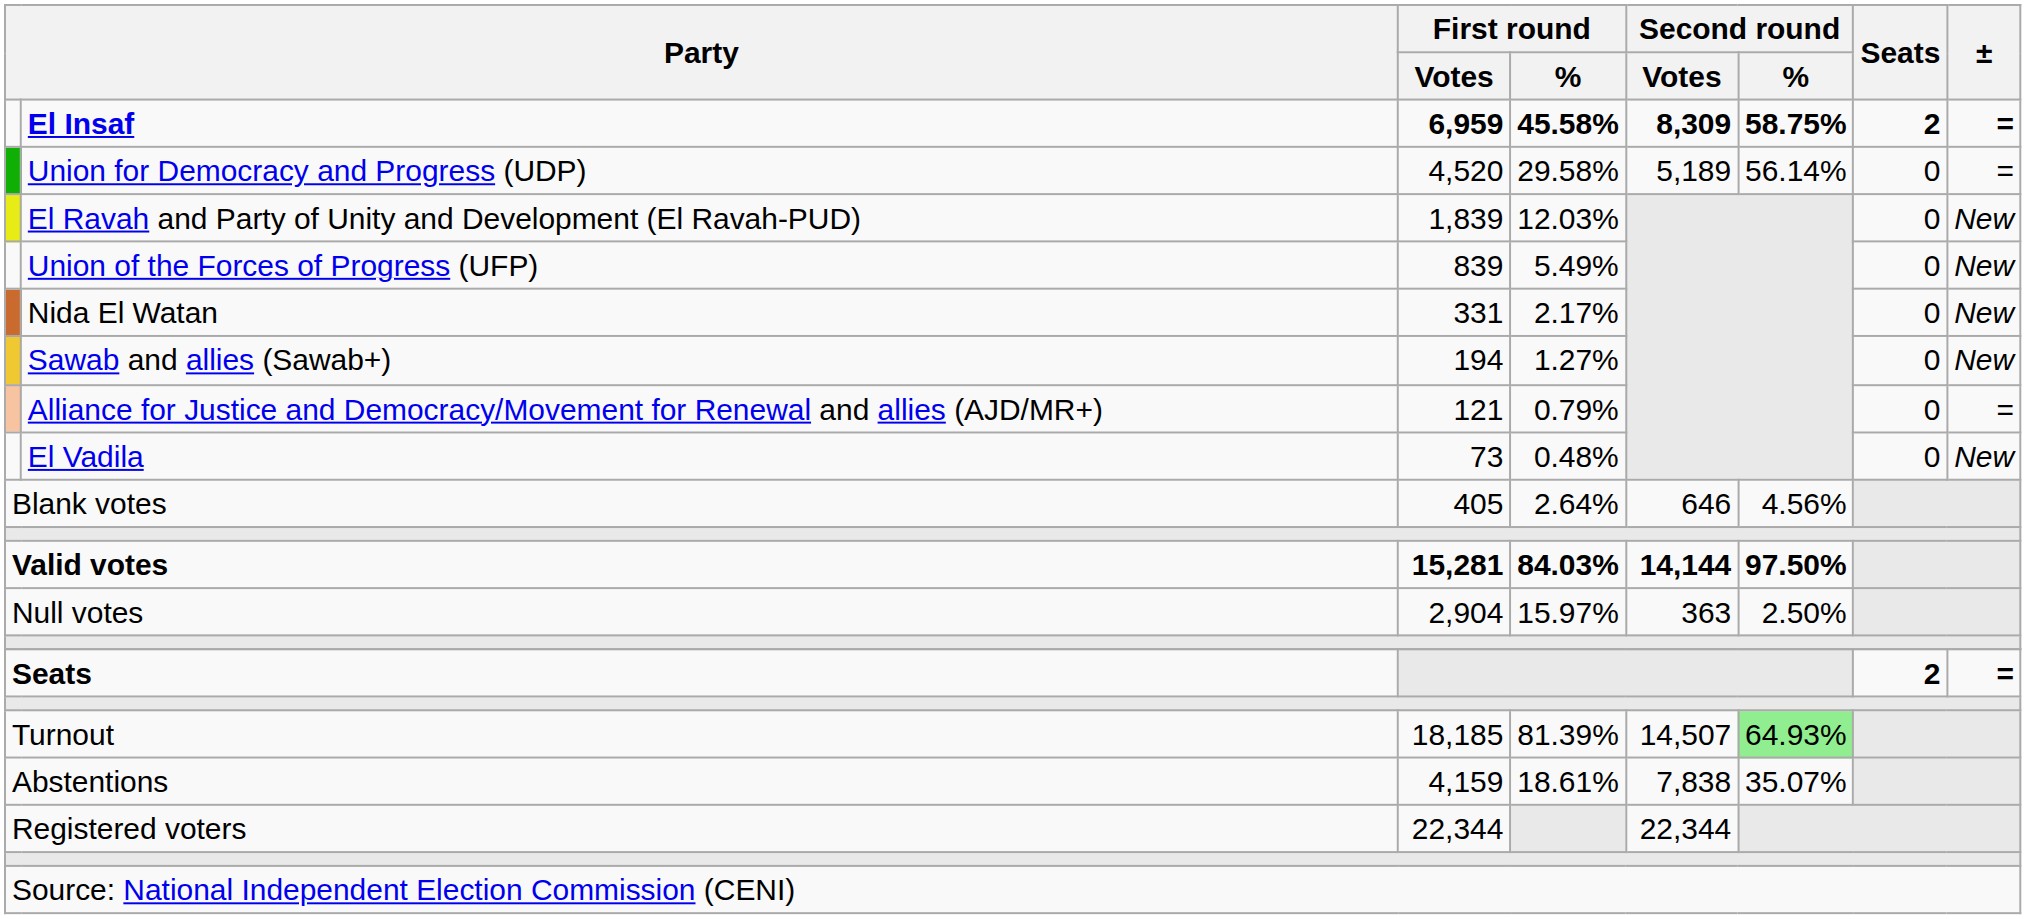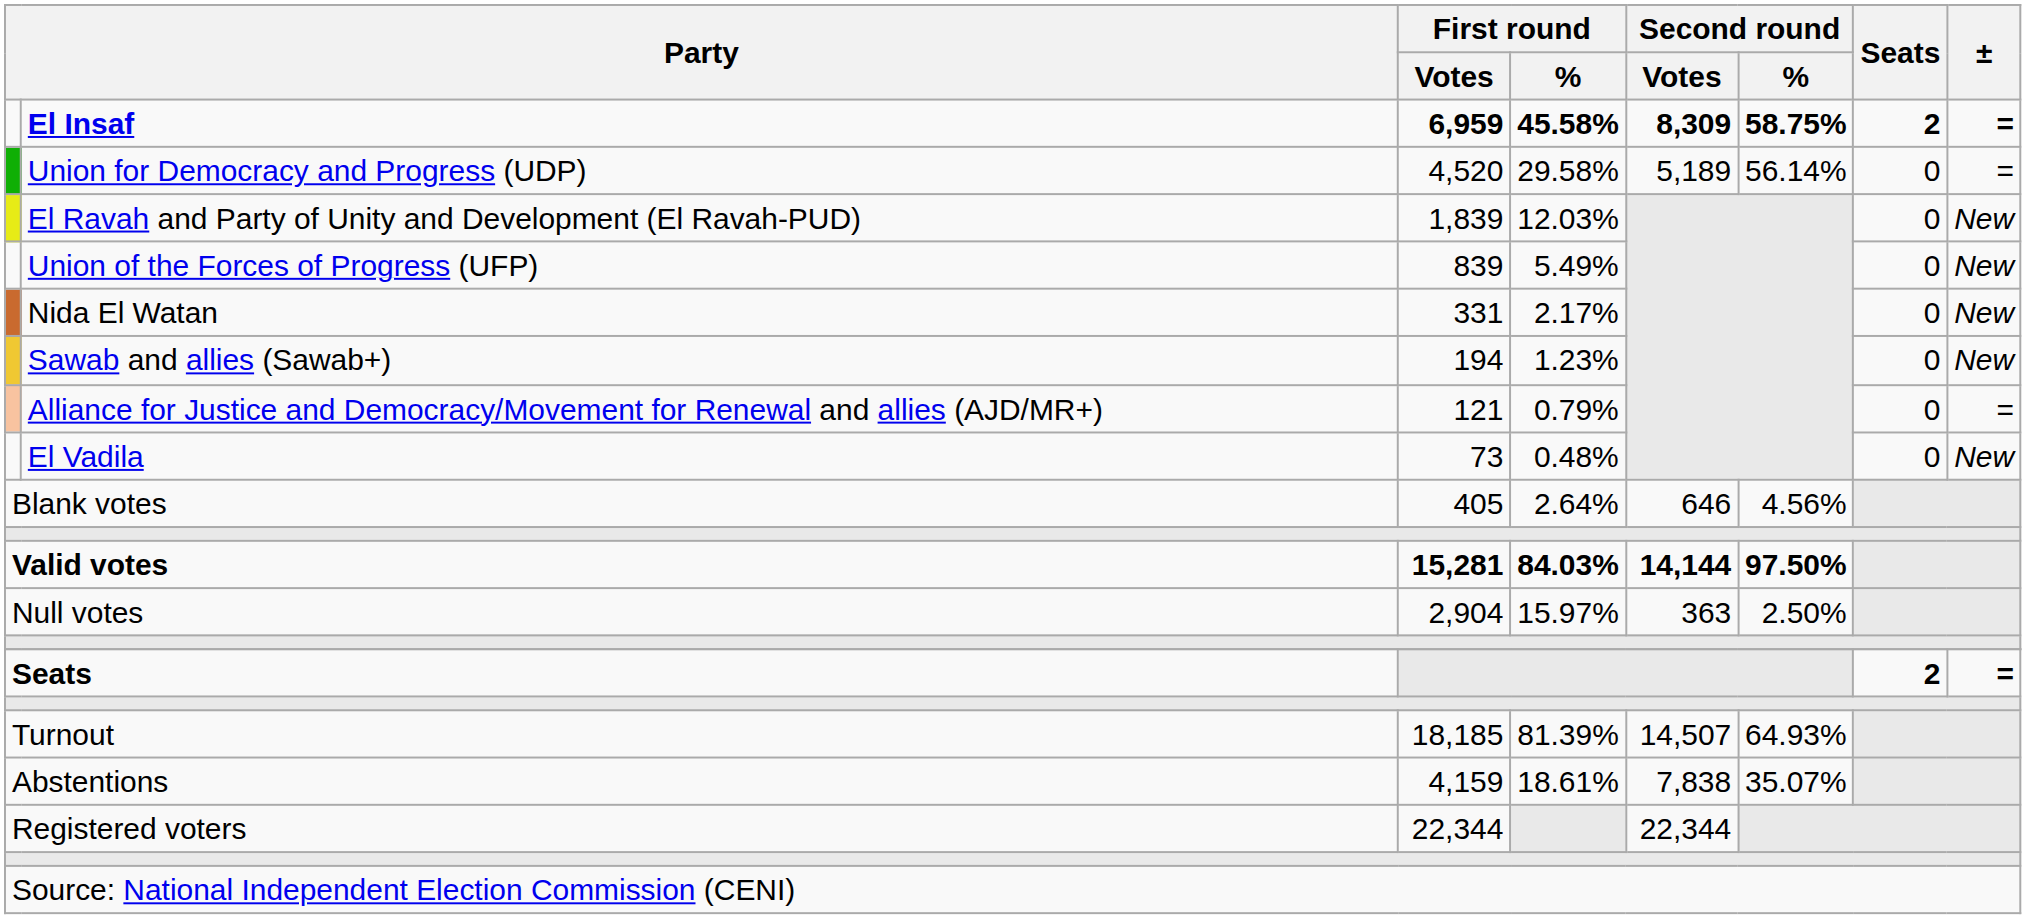(1576, 361) 1.27% -> (1576, 361) 1.23%
(1796, 734) lightgreen background -> (1796, 734) no background
